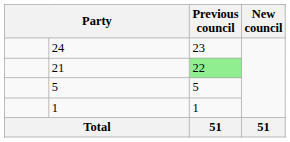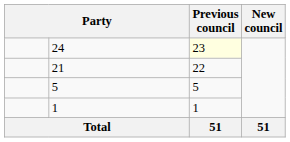(199, 48) no background -> (199, 48) lightyellow background
(199, 68) lightgreen background -> (199, 68) no background
